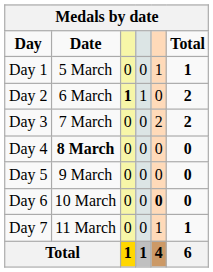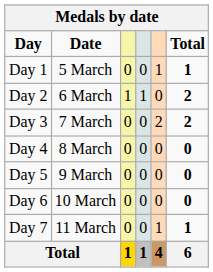(128, 96) bold -> (128, 96) normal
(86, 148) bold -> (86, 148) normal
(159, 201) bold -> (159, 201) normal
